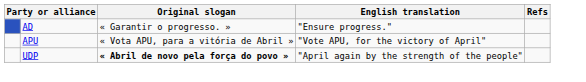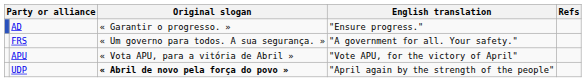+ row: (19, 40)
